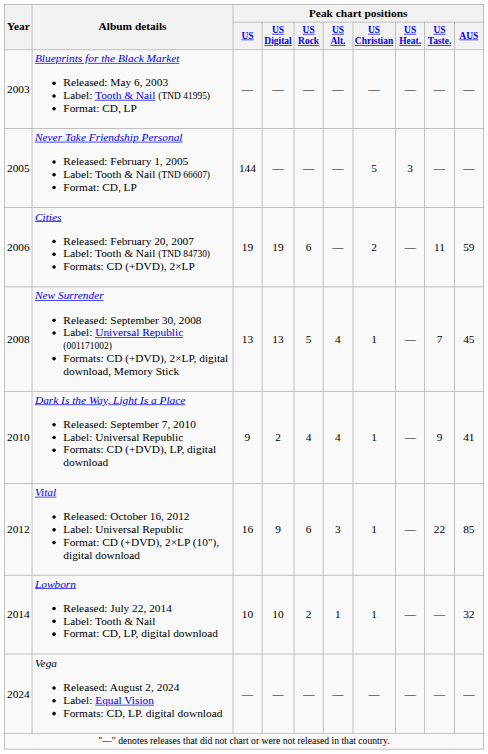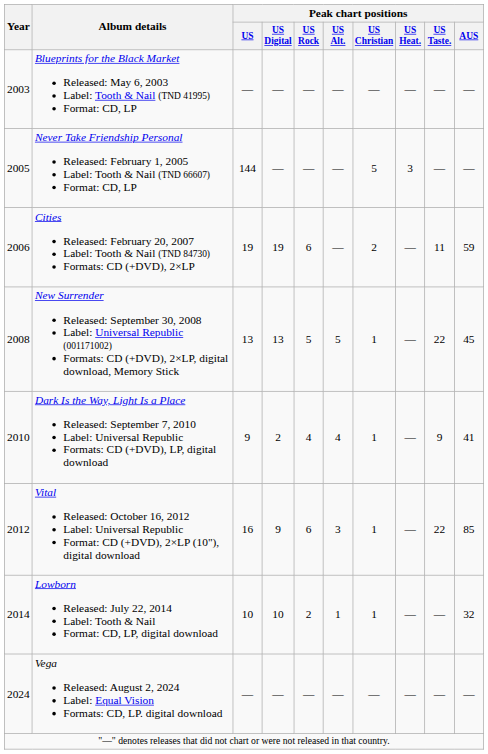(338, 339) 4 -> (338, 339) 5
(439, 339) 7 -> (439, 339) 22
